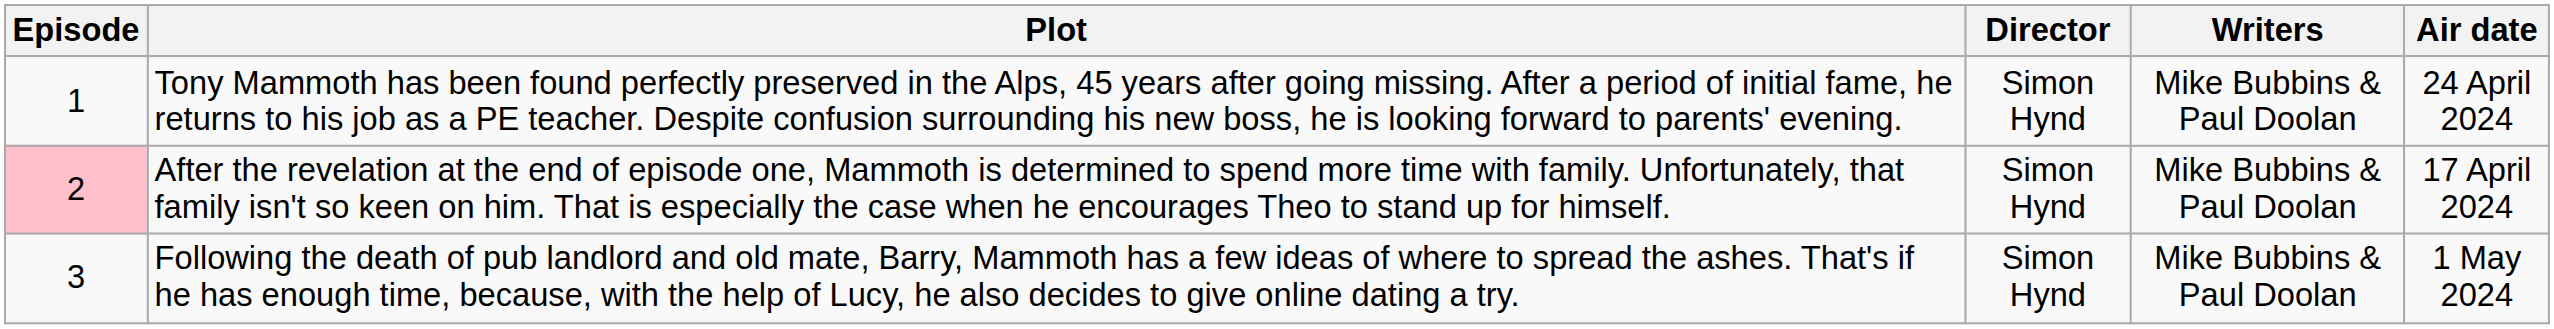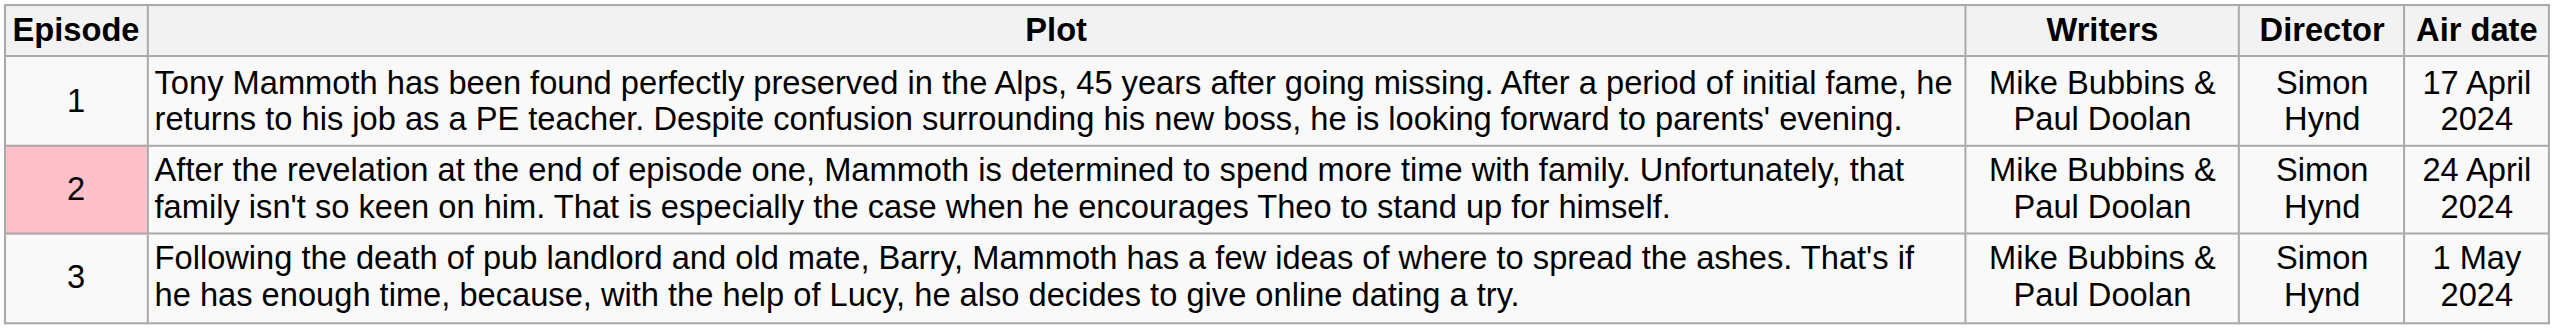columns swapped: (2268, 30) <-> (2048, 30)
(2477, 100) 24 April 2024 -> (2477, 100) 17 April 2024
(2477, 188) 17 April 2024 -> (2477, 188) 24 April 2024
